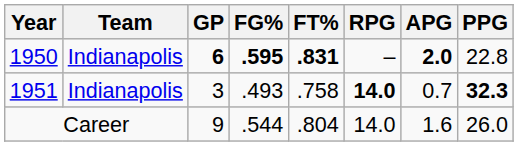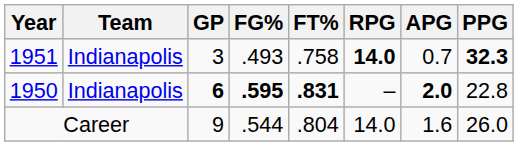rows swapped: (34, 56) <-> (34, 90)
